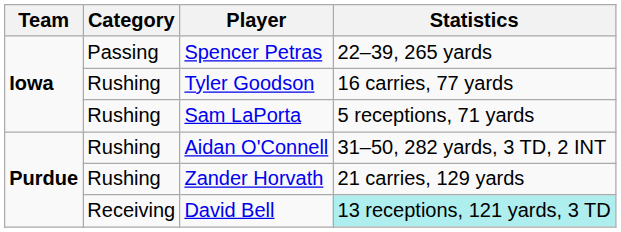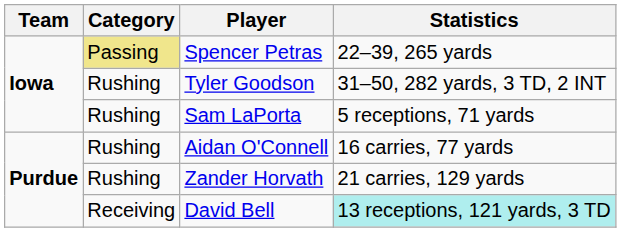(123, 52) no background -> (123, 52) khaki background
(425, 83) 16 carries, 77 yards -> (472, 83) 31–50, 282 yards, 3 TD, 2 INT
(472, 147) 31–50, 282 yards, 3 TD, 2 INT -> (425, 147) 16 carries, 77 yards
